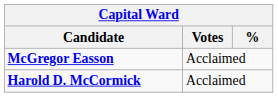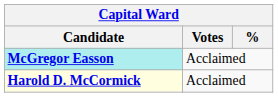(61, 59) no background -> (61, 59) paleturquoise background
(74, 80) no background -> (74, 80) lightyellow background
